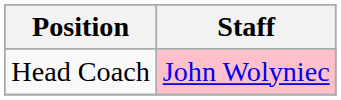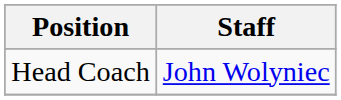(246, 71) pink background -> (246, 71) no background
